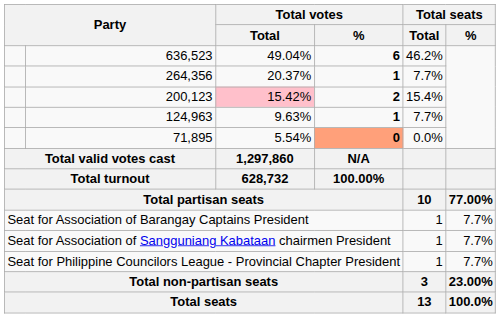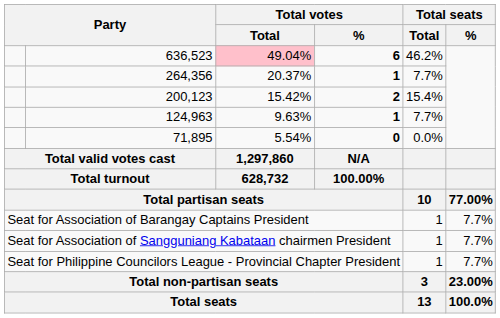(289, 55) no background -> (289, 55) pink background
(289, 96) pink background -> (289, 96) no background
(396, 138) lightsalmon background -> (396, 138) no background
